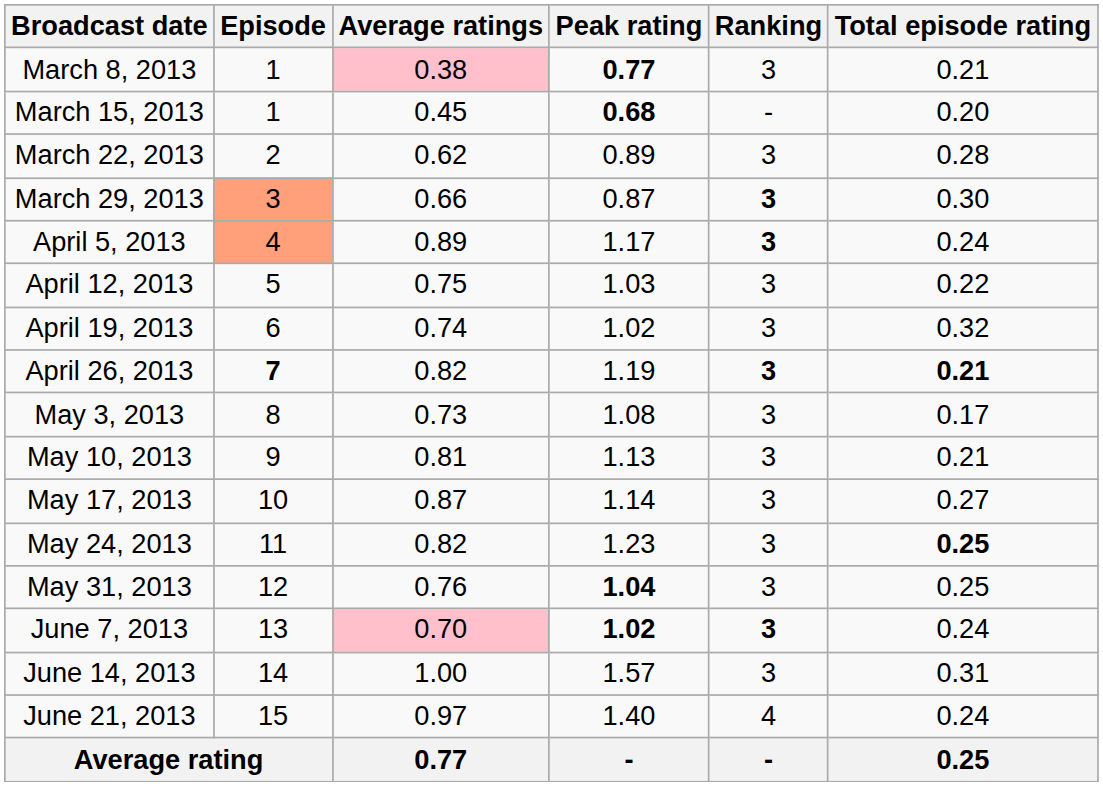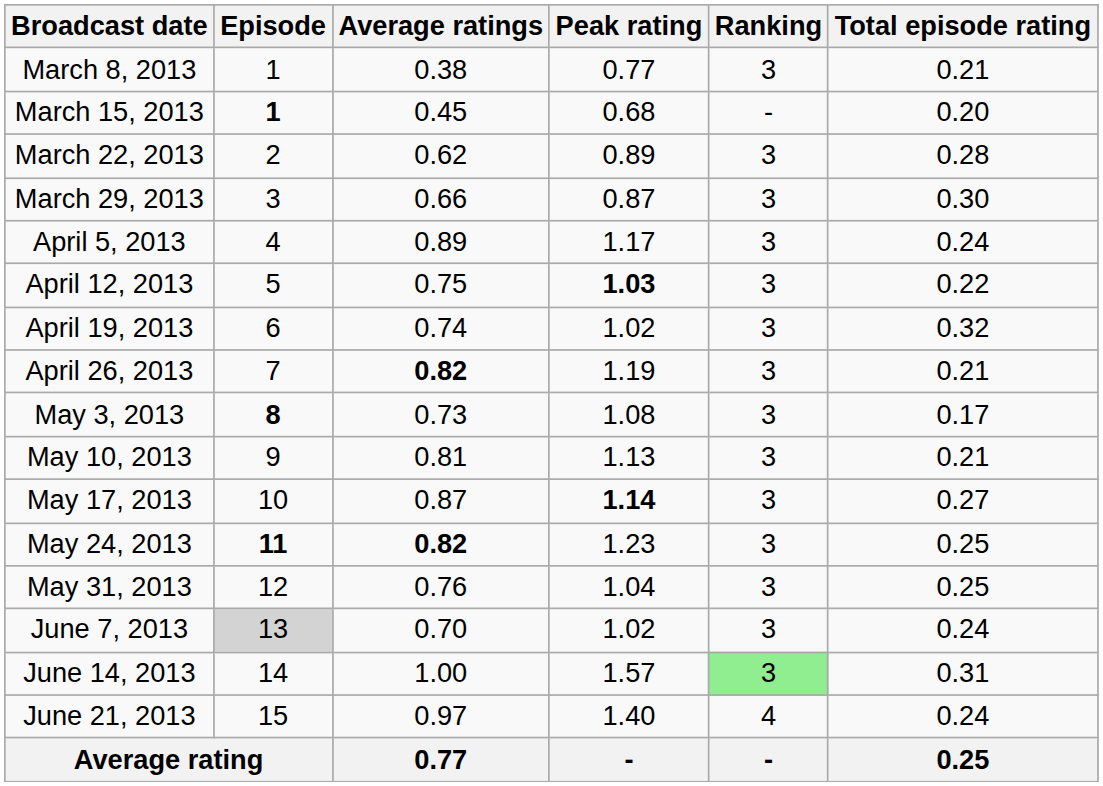(441, 69) pink background -> (441, 69) no background
(629, 69) bold -> (629, 69) normal
(273, 112) normal -> (273, 112) bold
(629, 112) bold -> (629, 112) normal
(273, 198) lightsalmon background -> (273, 198) no background
(768, 198) bold -> (768, 198) normal
(273, 241) lightsalmon background -> (273, 241) no background
(768, 241) bold -> (768, 241) normal
(629, 284) normal -> (629, 284) bold
(273, 371) bold -> (273, 371) normal
(441, 371) normal -> (441, 371) bold
(768, 371) bold -> (768, 371) normal
(963, 371) bold -> (963, 371) normal
(273, 414) normal -> (273, 414) bold
(629, 500) normal -> (629, 500) bold
(273, 543) normal -> (273, 543) bold
(441, 543) normal -> (441, 543) bold
(963, 543) bold -> (963, 543) normal
(629, 586) bold -> (629, 586) normal
(273, 629) no background -> (273, 629) lightgrey background
(441, 629) pink background -> (441, 629) no background
(629, 629) bold -> (629, 629) normal
(768, 629) bold -> (768, 629) normal
(768, 673) no background -> (768, 673) lightgreen background
